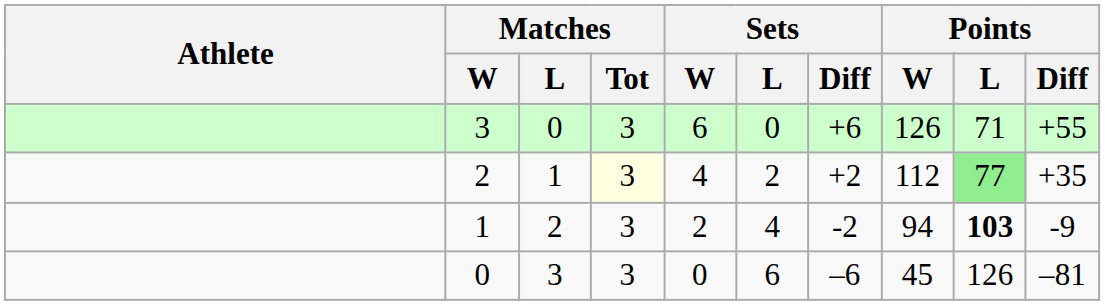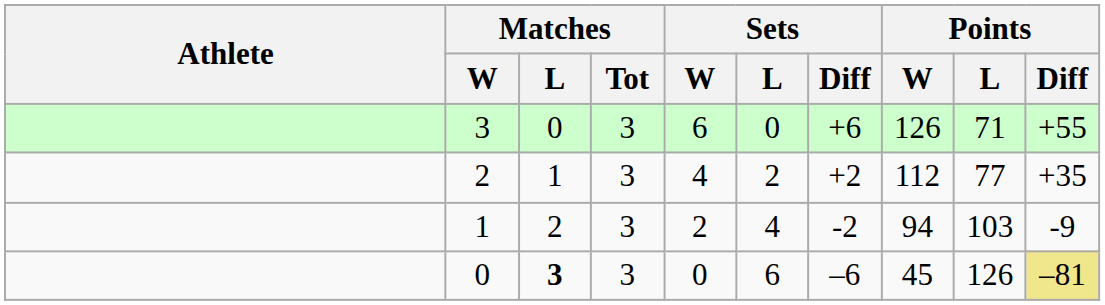(627, 176) lightyellow background -> (627, 176) no background
(990, 176) lightgreen background -> (990, 176) no background
(990, 226) bold -> (990, 226) normal
(555, 275) normal -> (555, 275) bold
(1062, 275) no background -> (1062, 275) khaki background
